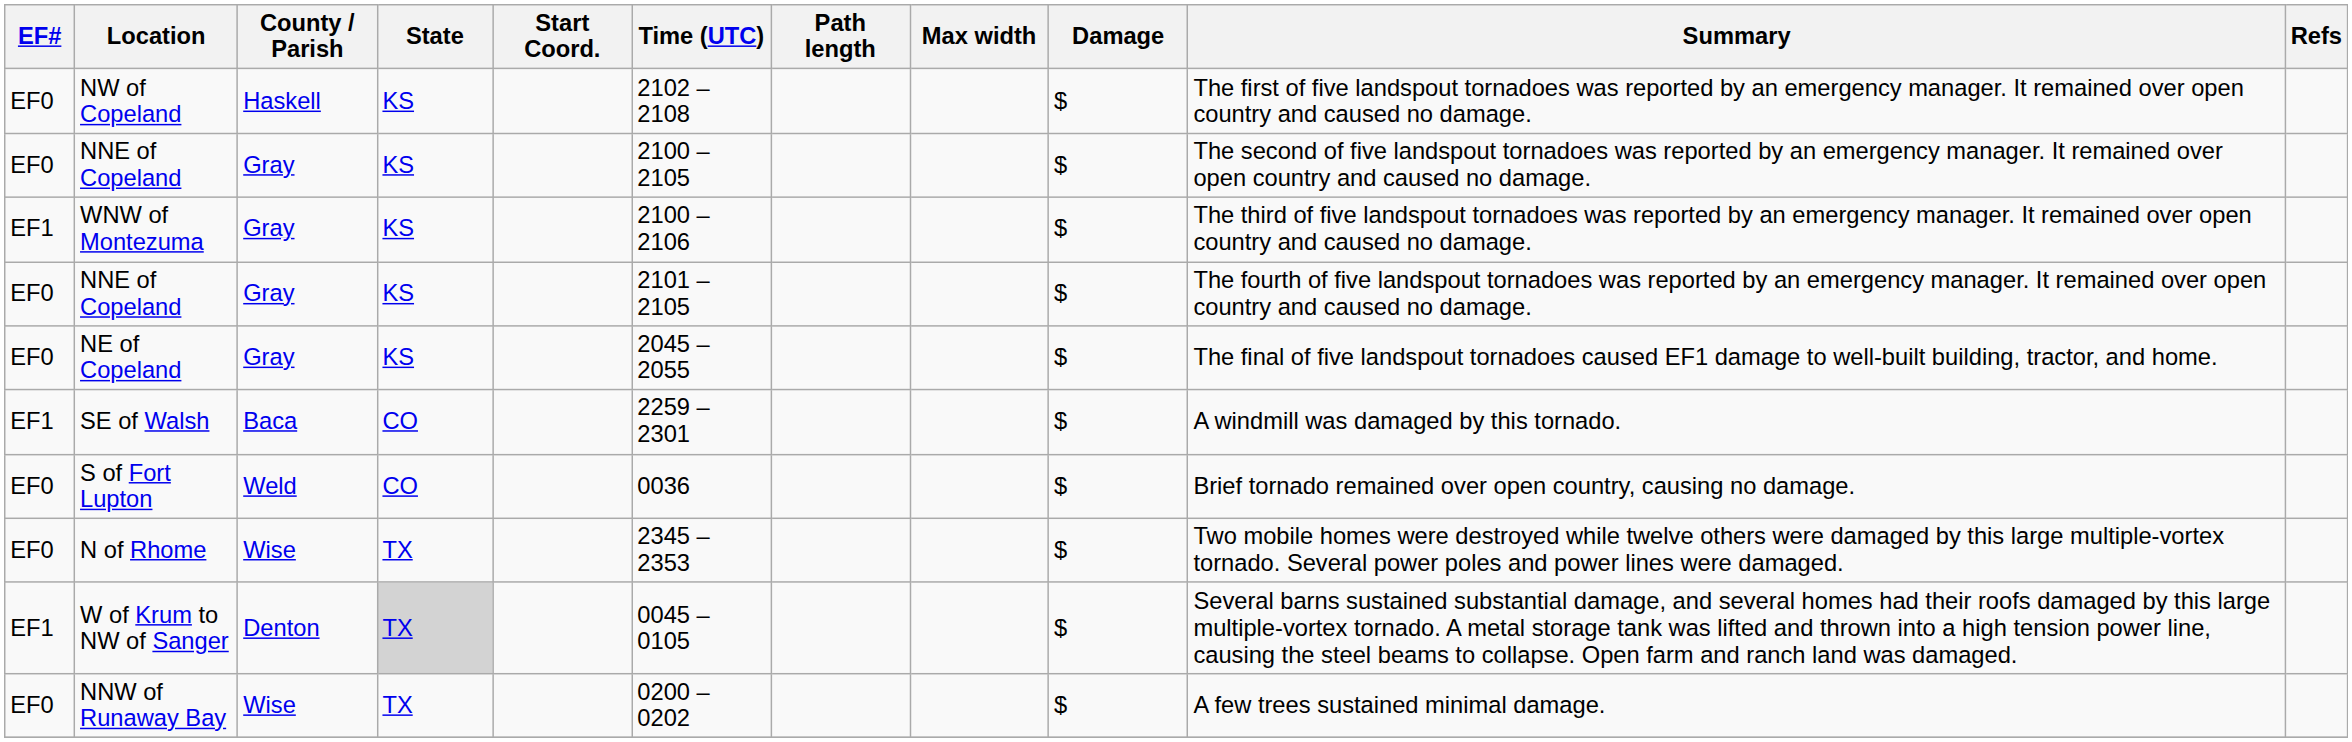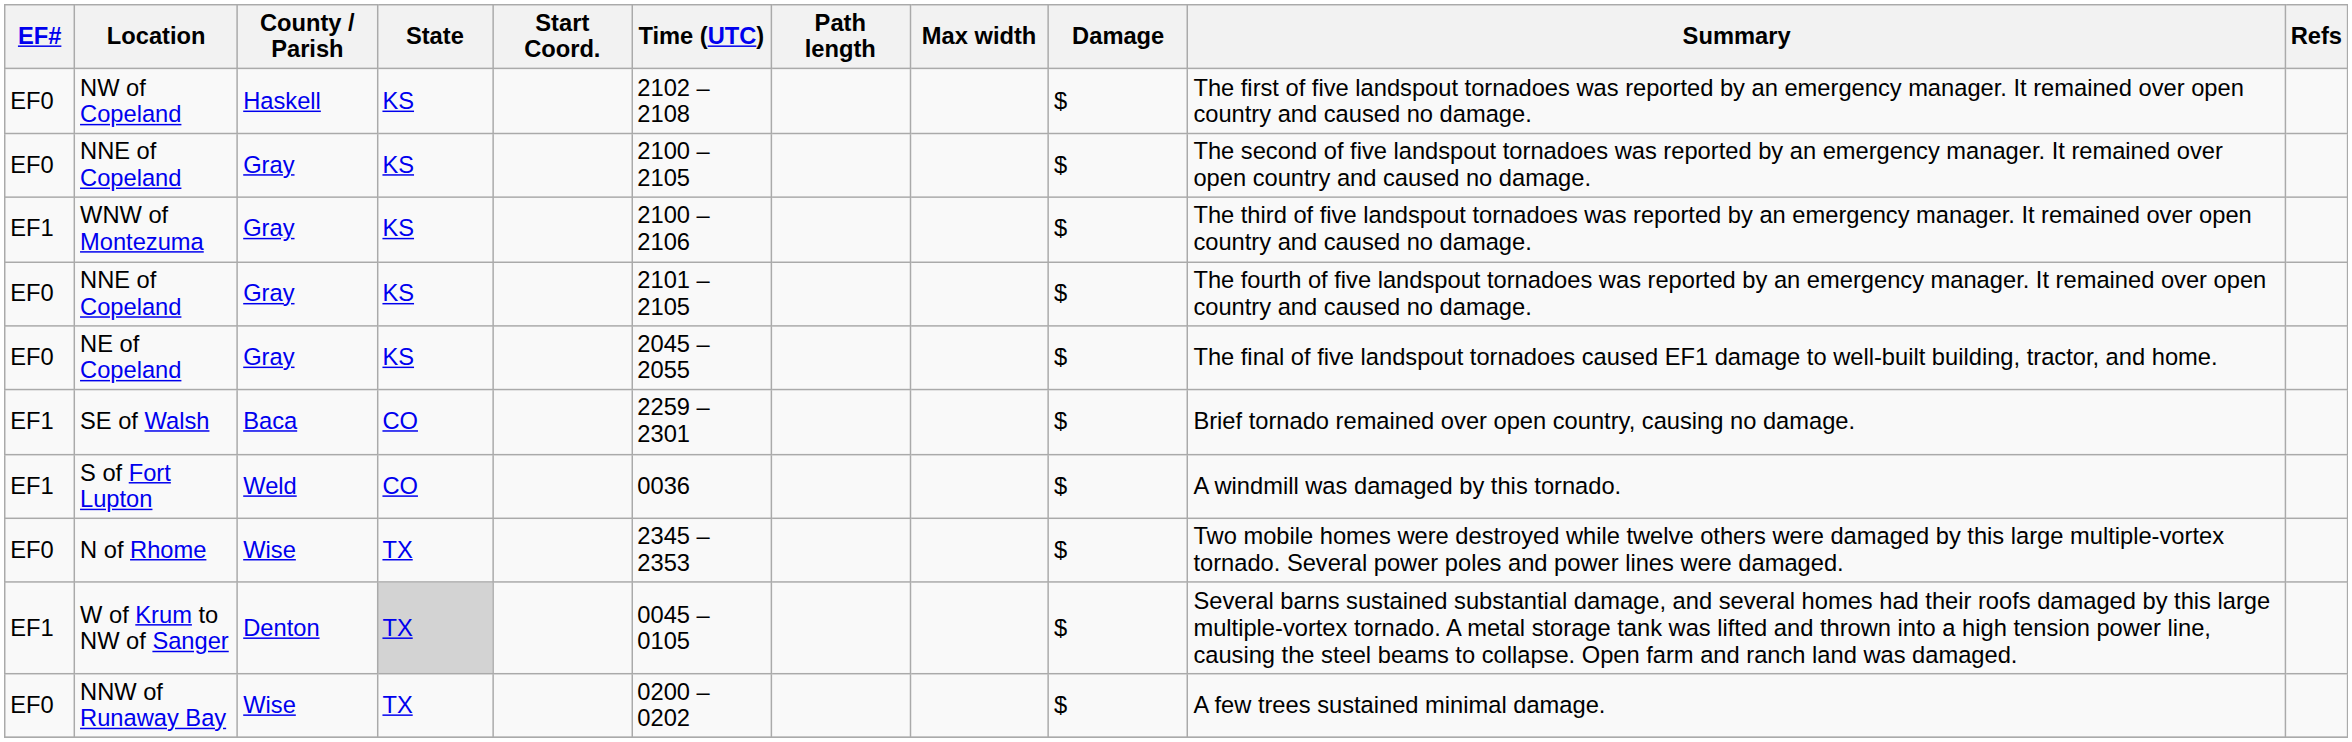(1407, 421) A windmill was damaged by this tornado. -> (1524, 421) Brief tornado remained over open country, causing no damage.
(32, 485) EF0 -> (32, 485) EF1
(1524, 485) Brief tornado remained over open country, causing no damage. -> (1407, 485) A windmill was damaged by this tornado.
